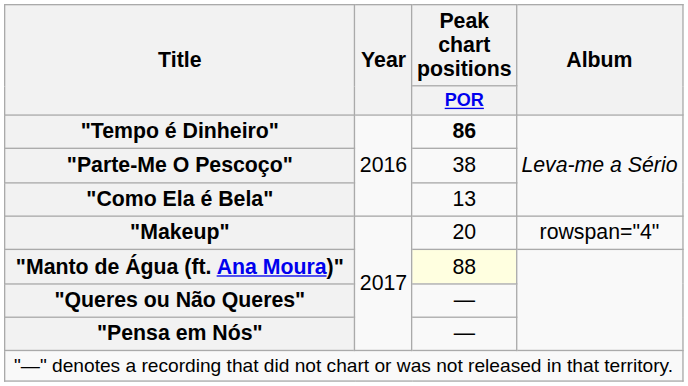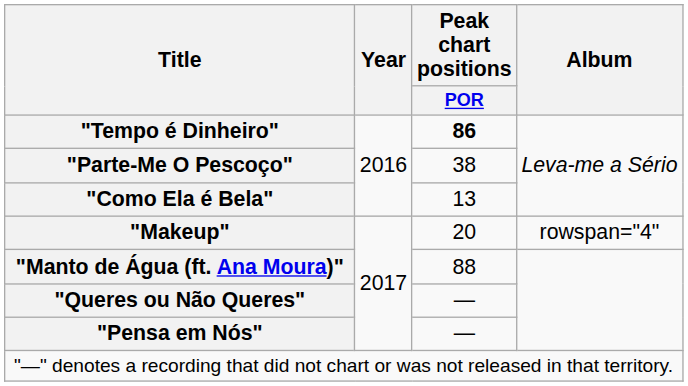(464, 266) lightyellow background -> (464, 266) no background
